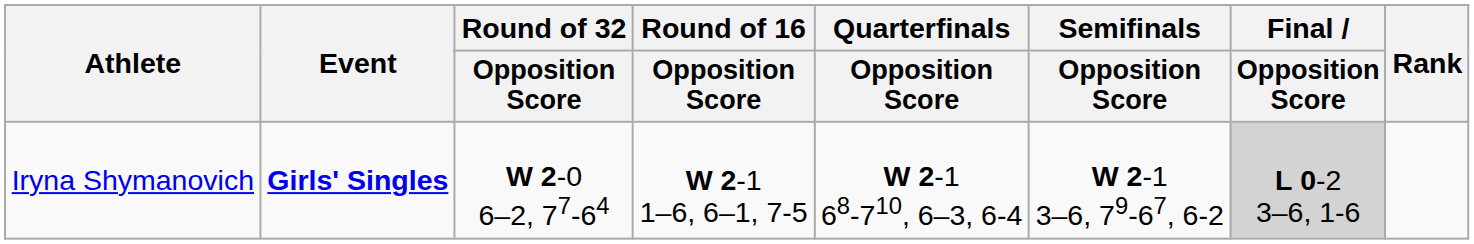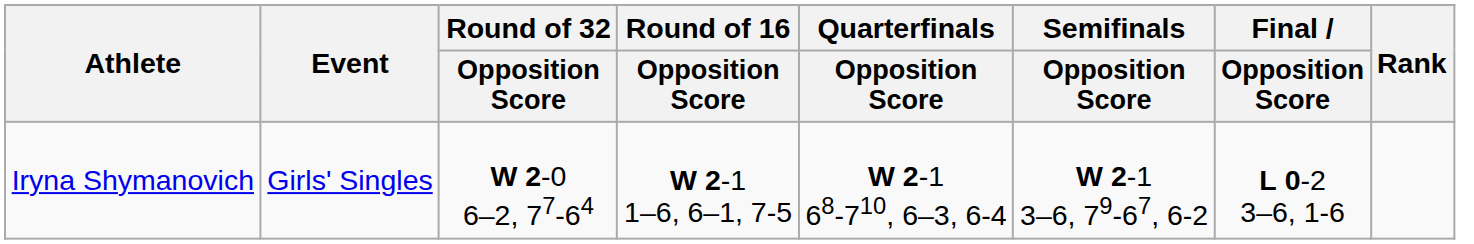(358, 181) bold -> (350, 181) normal
(1308, 196) lightgrey background -> (1293, 196) no background
